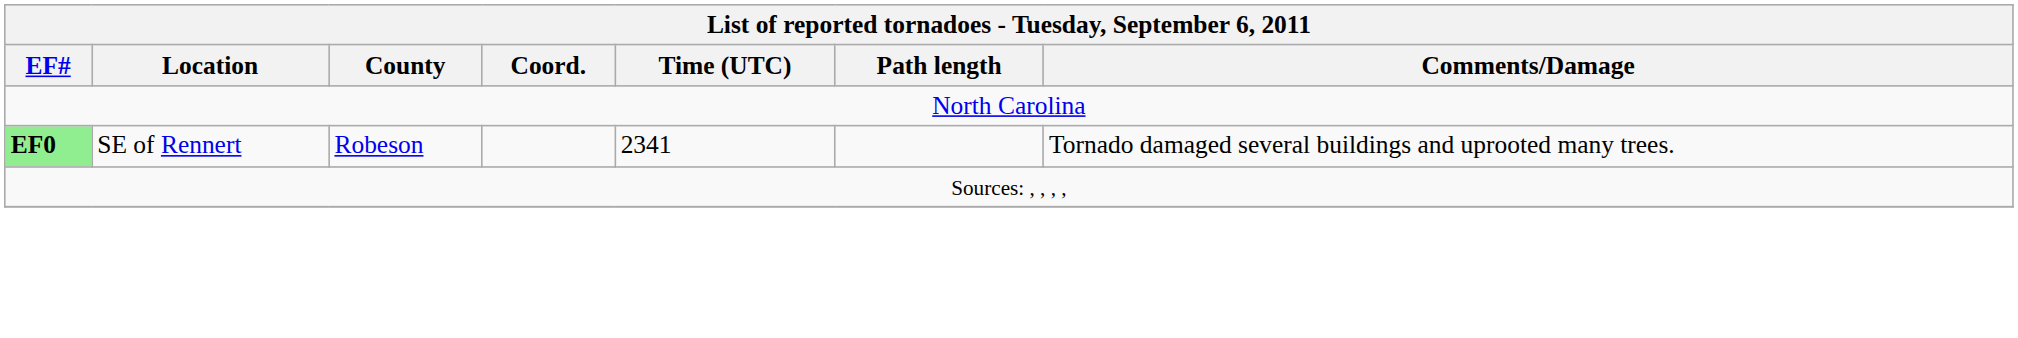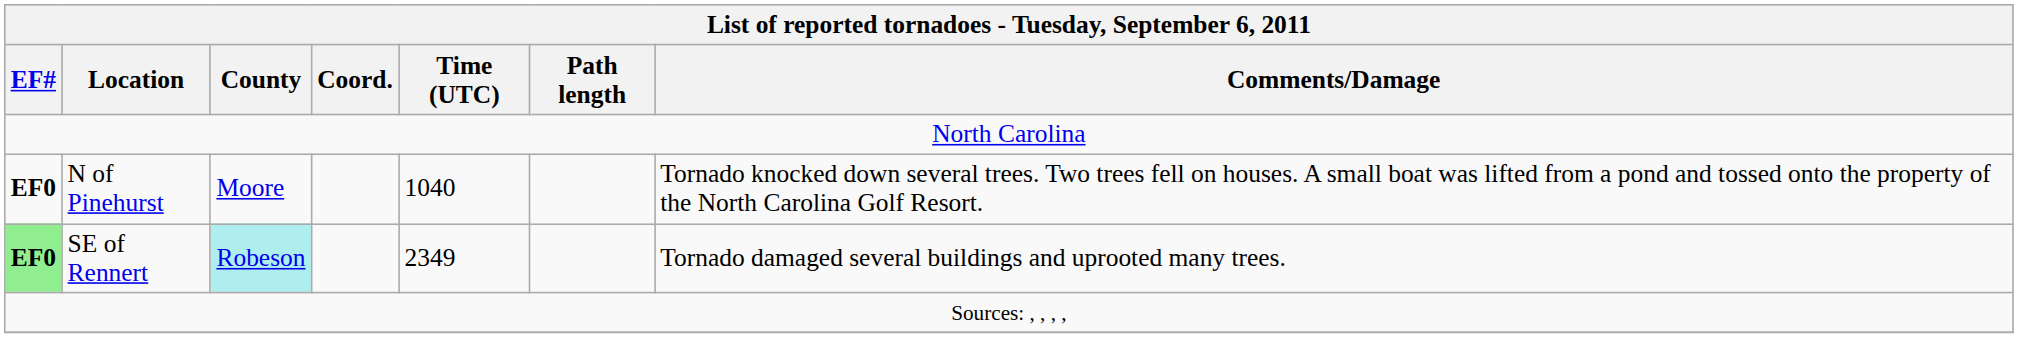+ row: (116, 188)
(379, 145) no background -> (261, 257) paleturquoise background
(646, 145) 2341 -> (430, 257) 2349
